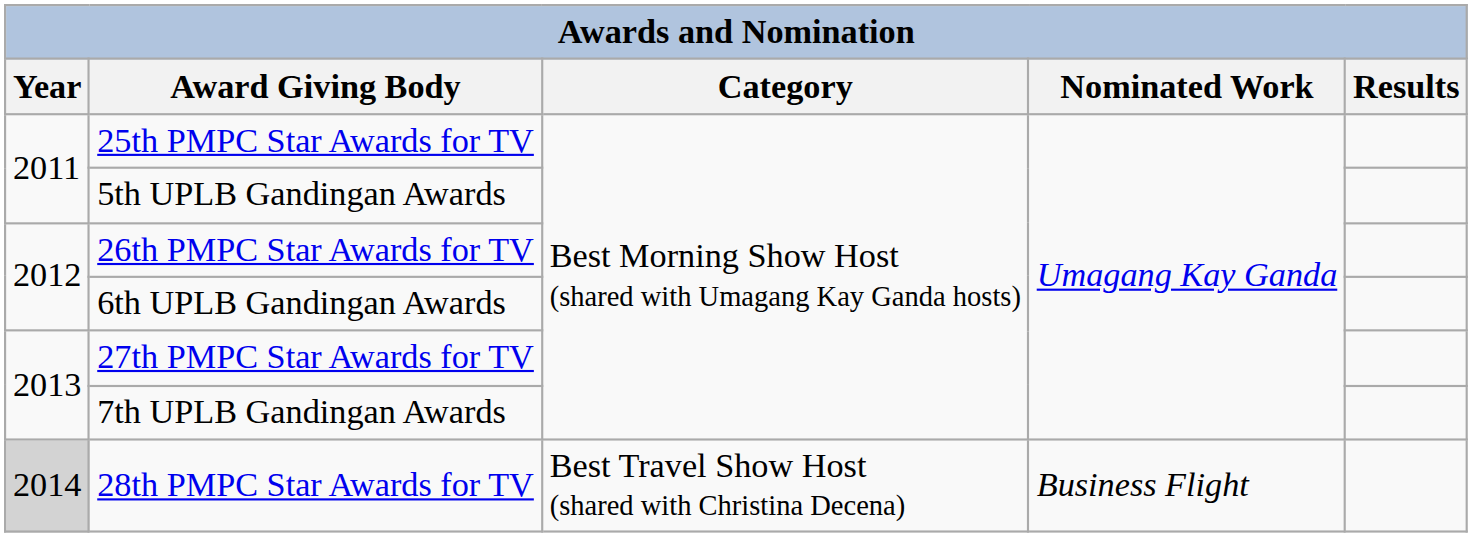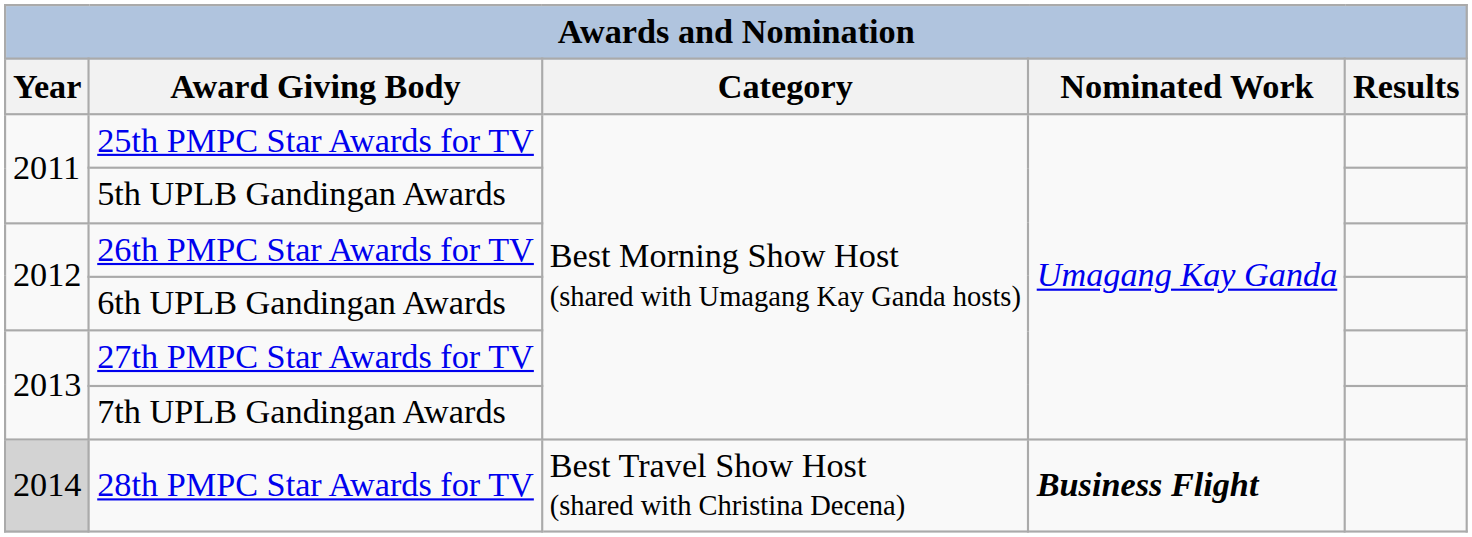(1143, 485) normal -> (1148, 485) bold
